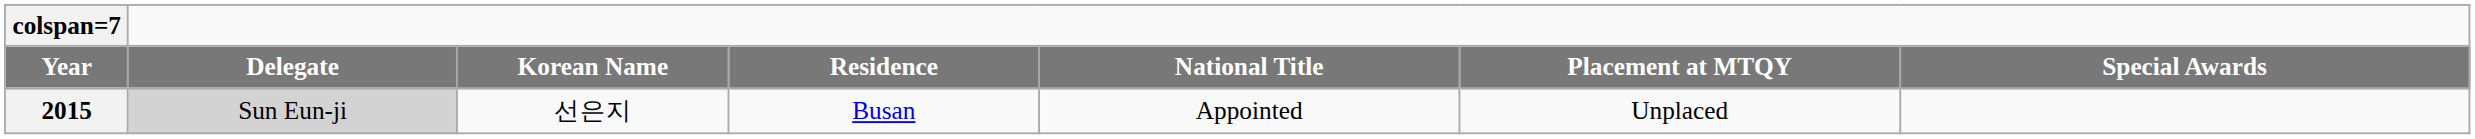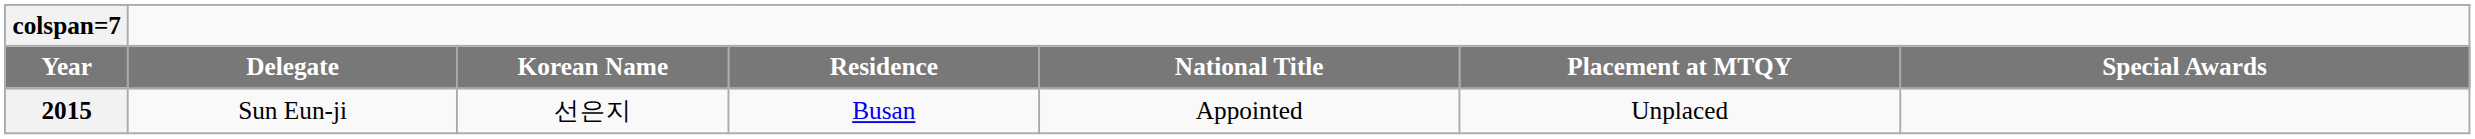(293, 110) lightgrey background -> (293, 110) no background
